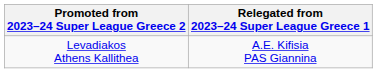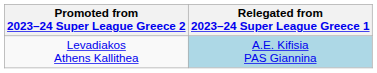(280, 51) no background -> (280, 51) lightblue background
